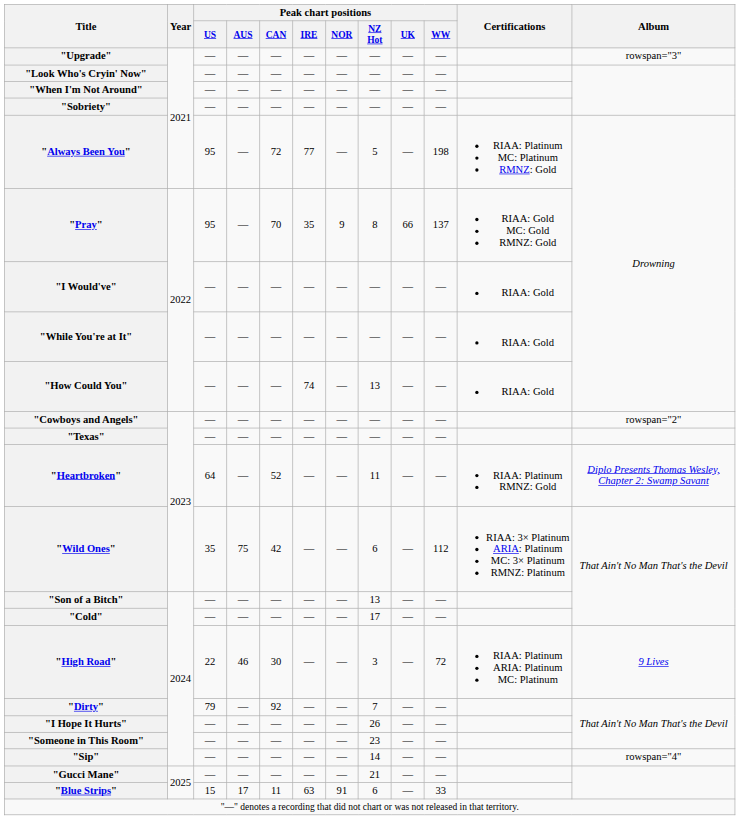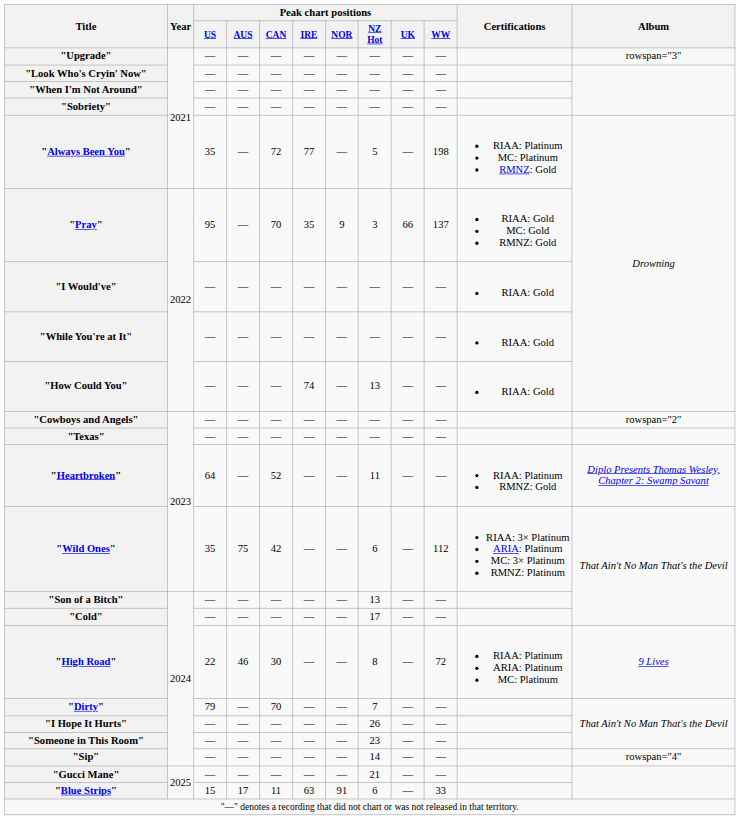(210, 151) 95 -> (210, 151) 35
(375, 225) 8 -> (375, 225) 3
(375, 662) 3 -> (375, 662) 8
(276, 707) 92 -> (276, 707) 70
